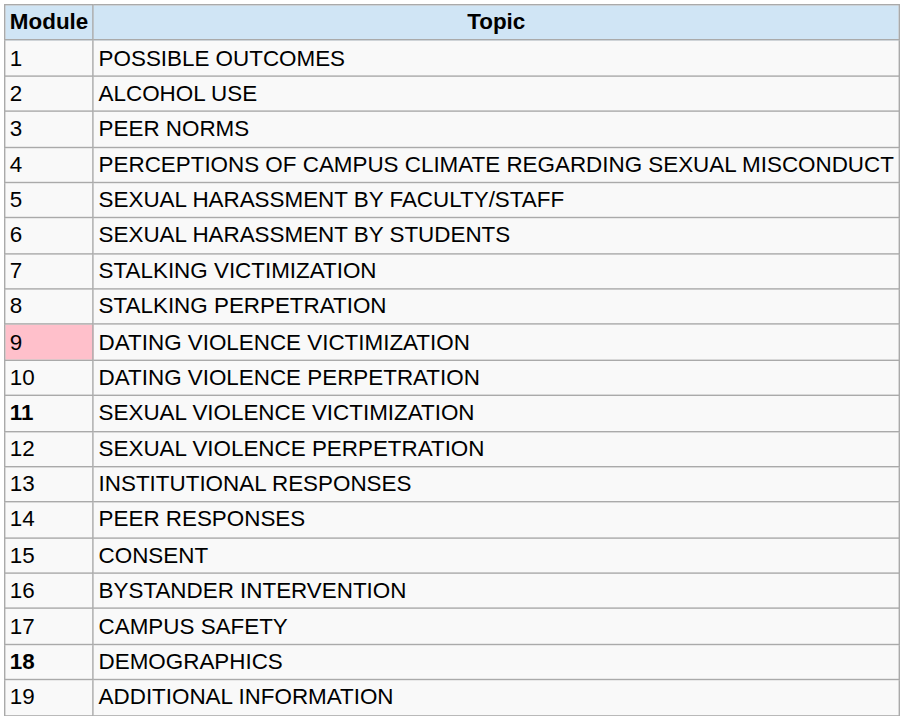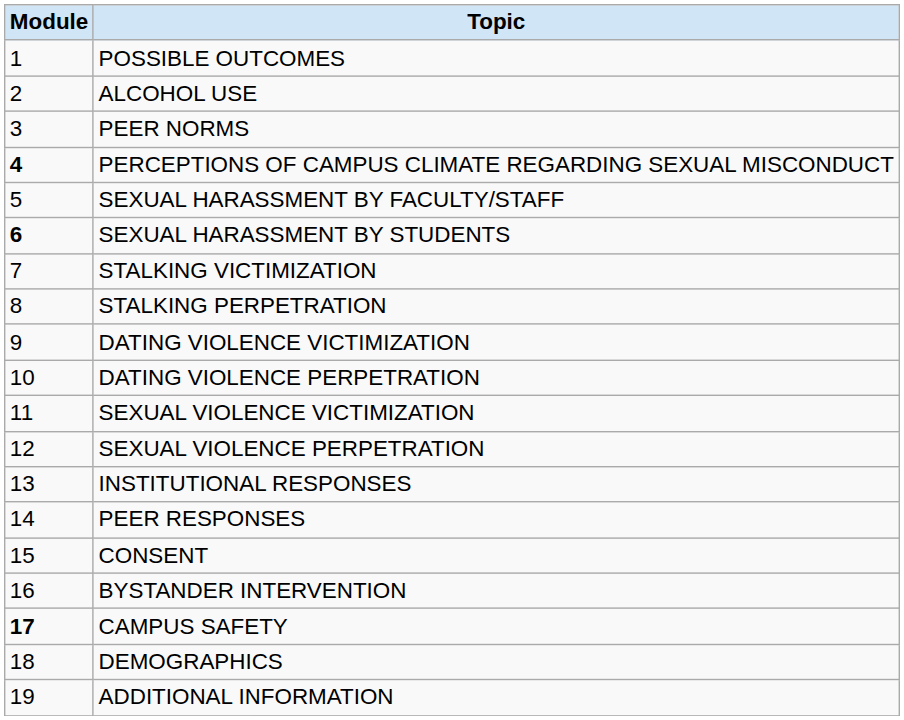(16, 164) normal -> (16, 164) bold
(16, 235) normal -> (16, 235) bold
(16, 341) pink background -> (16, 341) no background
(22, 413) bold -> (21, 413) normal
(22, 626) normal -> (22, 626) bold
(22, 661) bold -> (22, 661) normal
